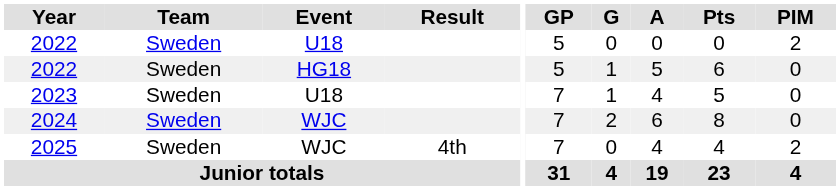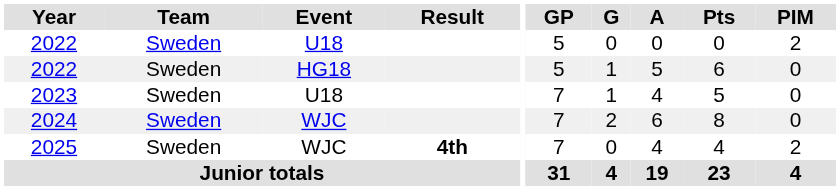(452, 146) normal -> (452, 146) bold
